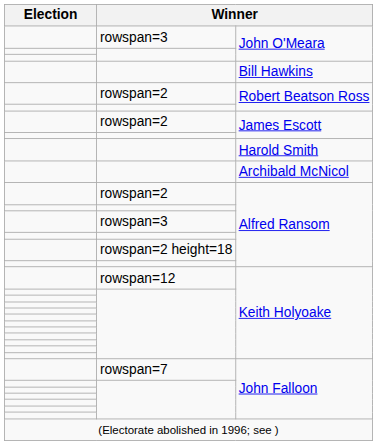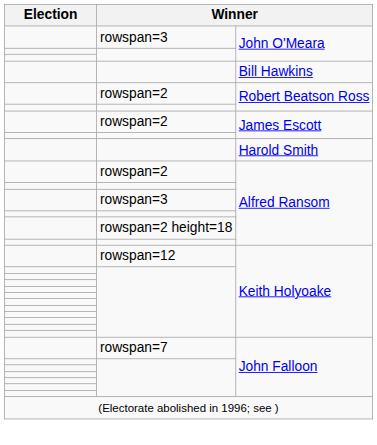- row: (166, 172)
